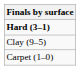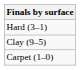(28, 27) bold -> (27, 27) normal
